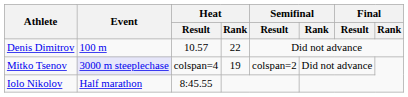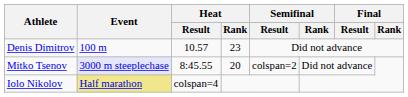(235, 48) 22 -> (235, 48) 23
(196, 66) colspan=4 -> (196, 66) 8:45.55
(235, 66) 19 -> (235, 66) 20
(111, 84) no background -> (111, 84) khaki background
(196, 84) 8:45.55 -> (196, 84) colspan=4
